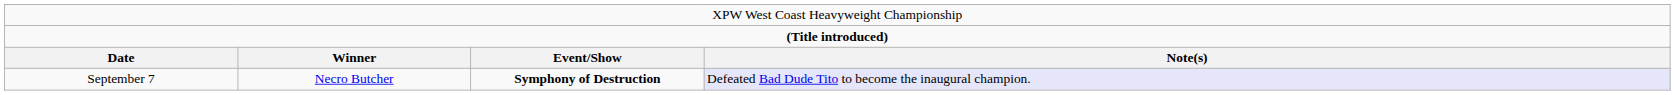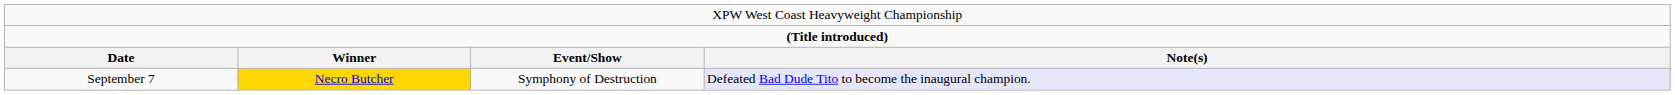(354, 79) no background -> (354, 79) gold background
(587, 79) bold -> (587, 79) normal
